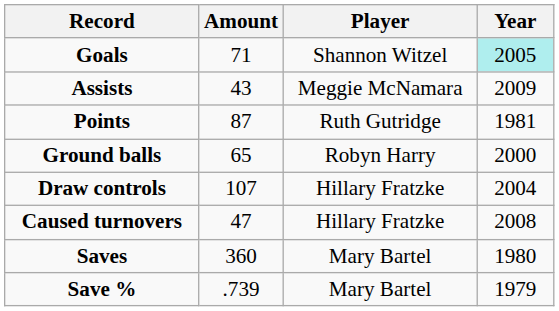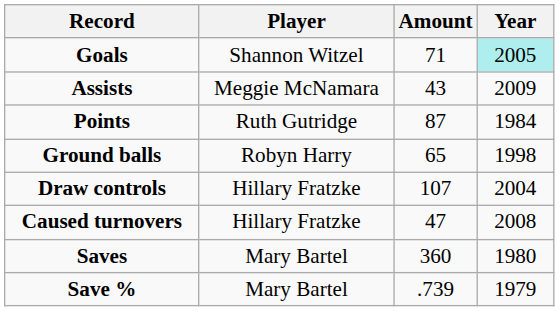columns swapped: (241, 21) <-> (380, 21)
(515, 121) 1981 -> (515, 121) 1984
(515, 155) 2000 -> (515, 155) 1998
